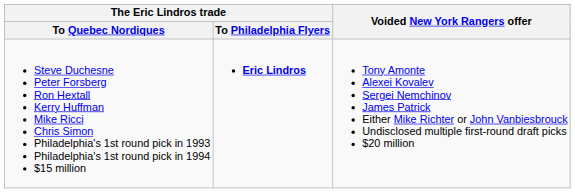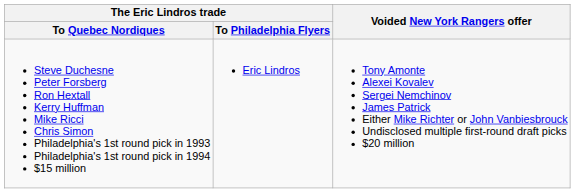(273, 71) bold -> (273, 71) normal
